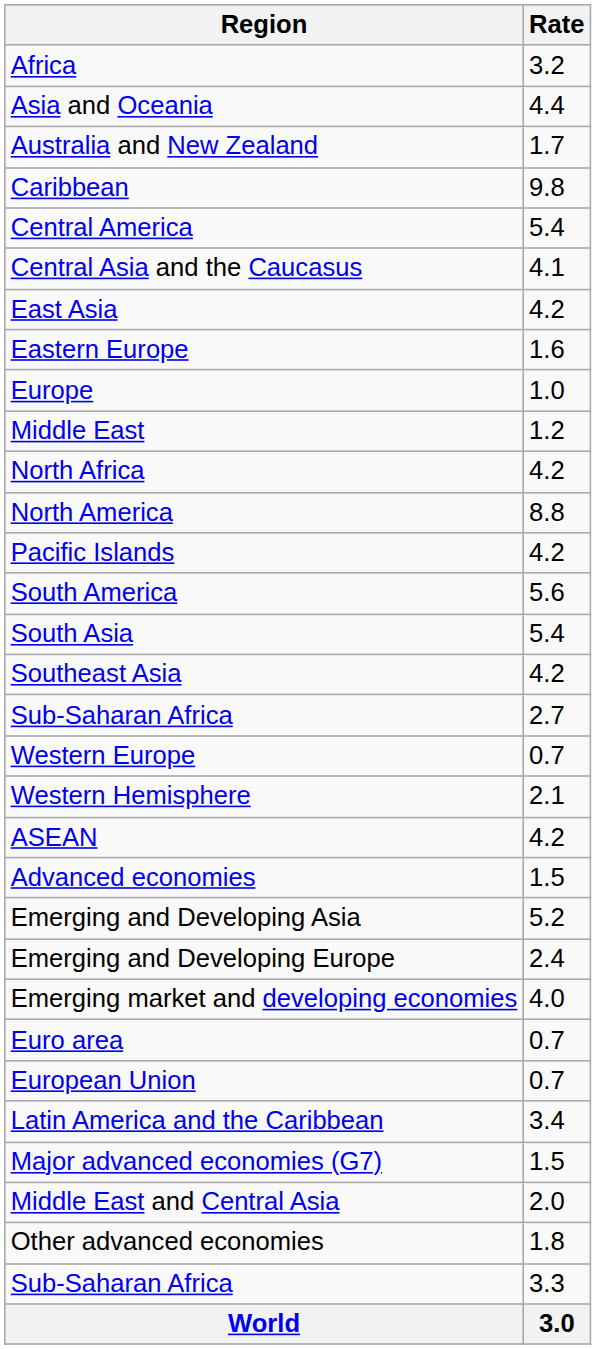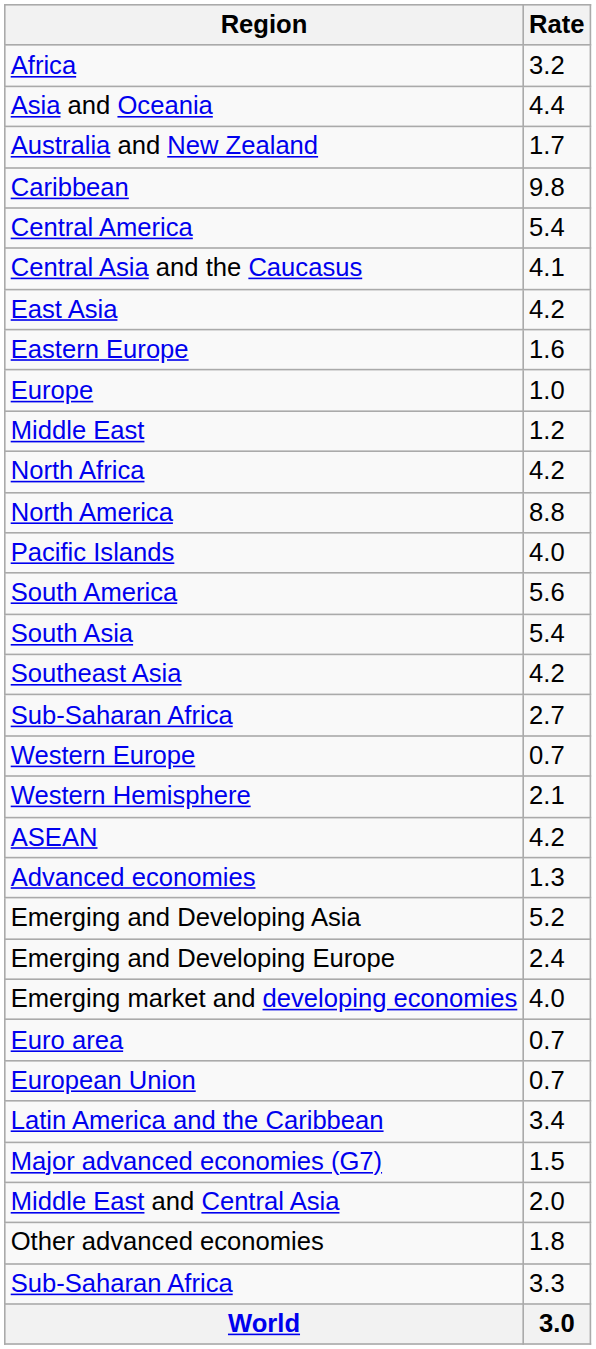(547, 552) 4.2 -> (547, 552) 4.0
(547, 877) 1.5 -> (547, 877) 1.3
